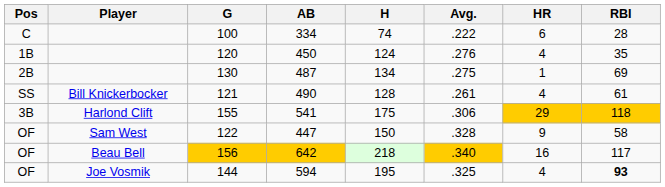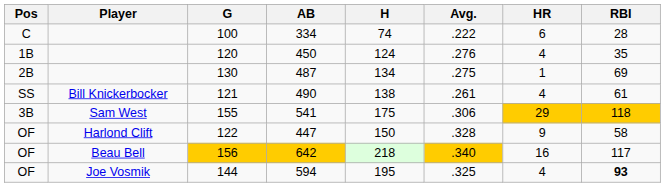(385, 93) 128 -> (385, 93) 138
(118, 113) Harlond Clift -> (118, 113) Sam West
(118, 133) Sam West -> (118, 133) Harlond Clift
